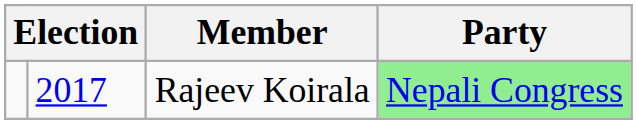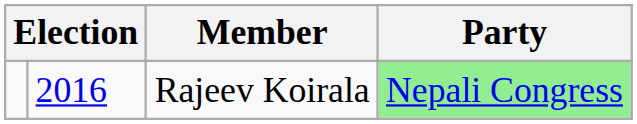(71, 89) 2017 -> (71, 89) 2016
